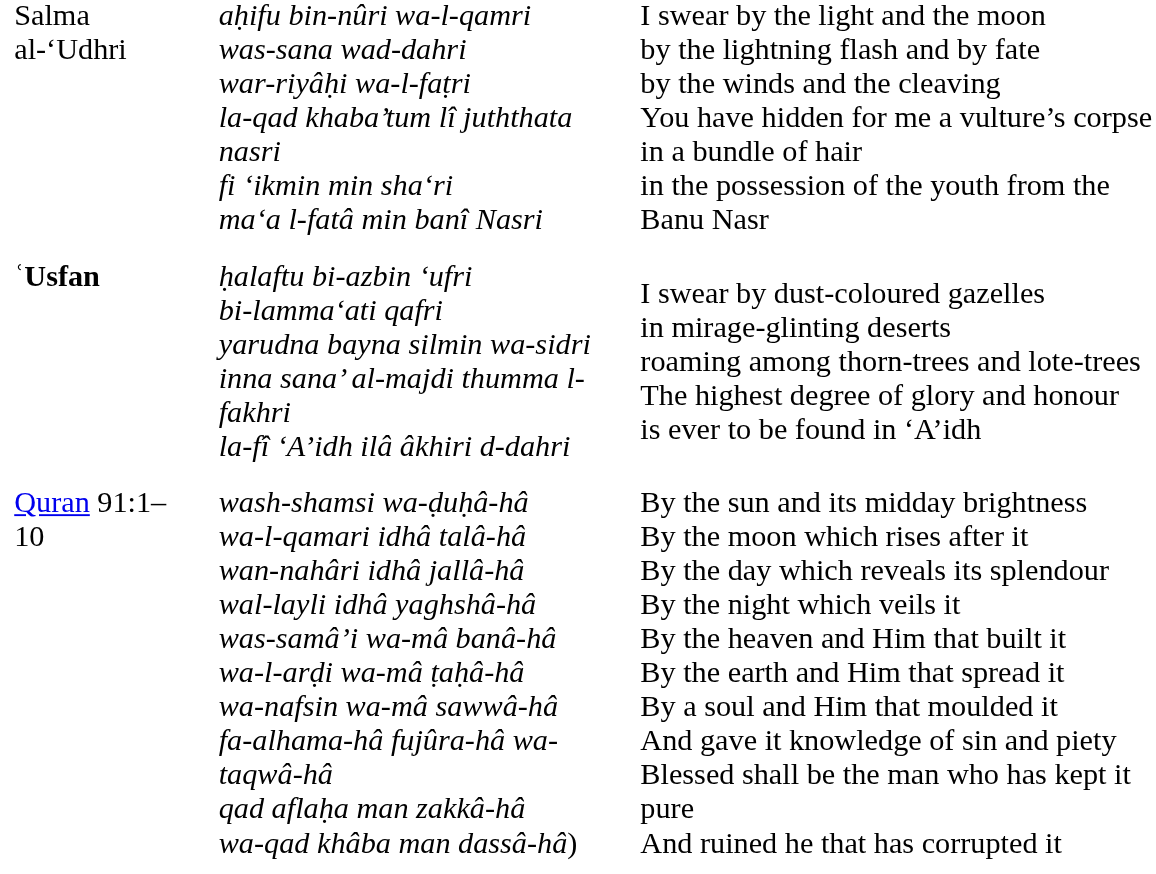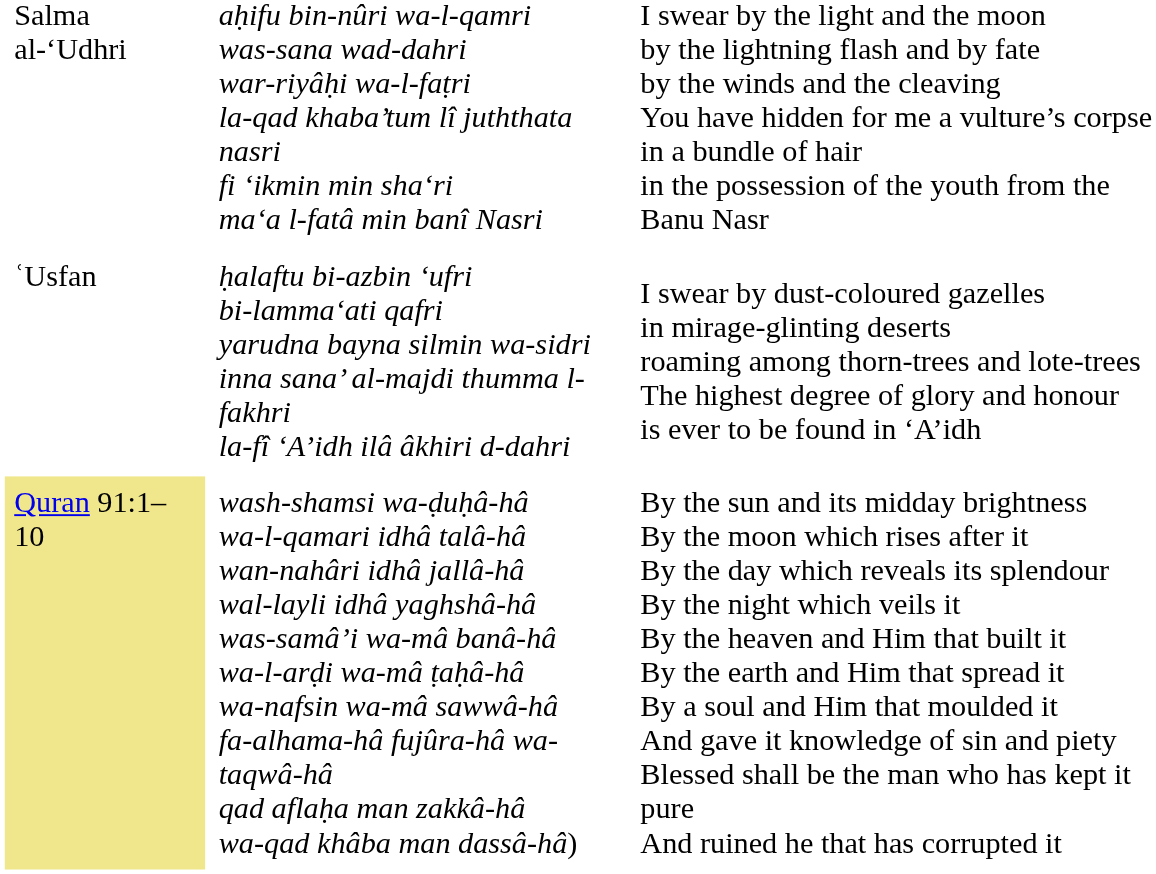(57, 275) bold -> (55, 275) normal
(90, 519) no background -> (90, 519) khaki background
